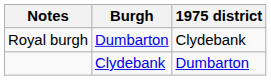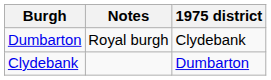columns swapped: (132, 16) <-> (48, 16)
